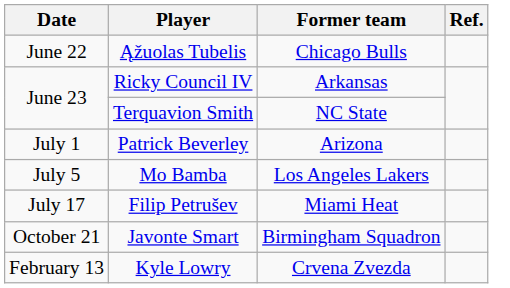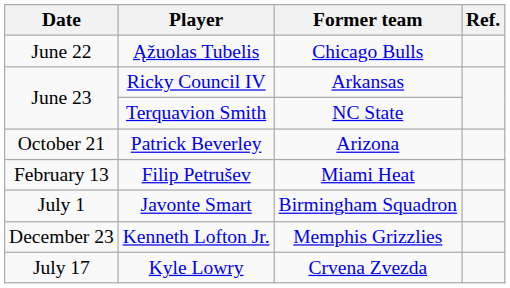(57, 143) July 1 -> (61, 143) October 21
- row: (183, 174)
(57, 205) July 17 -> (61, 174) February 13
(57, 236) October 21 -> (61, 205) July 1
+ row: (196, 236)
(57, 267) February 13 -> (61, 267) July 17
